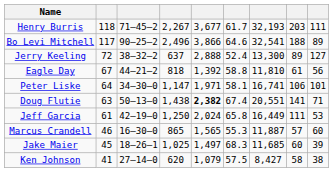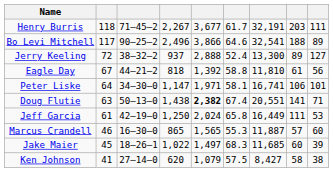(268, 27) 32,193 -> (268, 27) 32,191
(176, 56) 637 -> (176, 56) 937
(176, 145) 1,025 -> (176, 145) 1,022
